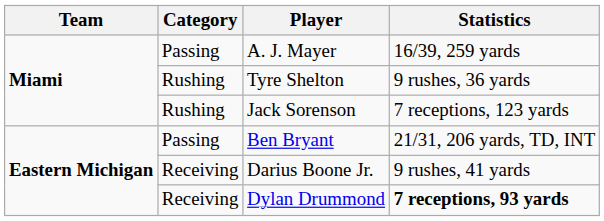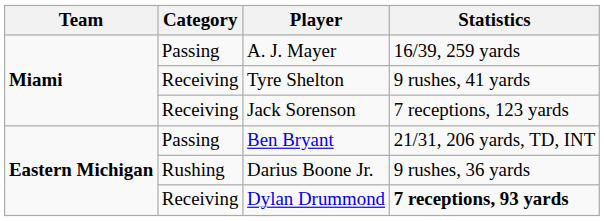(193, 80) Rushing -> (200, 80) Receiving
(462, 80) 9 rushes, 36 yards -> (462, 80) 9 rushes, 41 yards
(193, 110) Rushing -> (200, 110) Receiving
(200, 170) Receiving -> (193, 170) Rushing
(462, 170) 9 rushes, 41 yards -> (462, 170) 9 rushes, 36 yards
